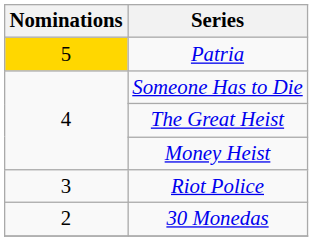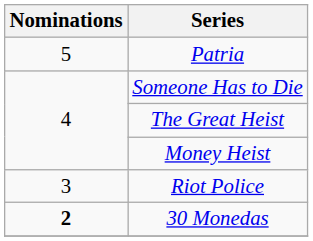(66, 53) gold background -> (66, 53) no background
(66, 218) normal -> (66, 218) bold
